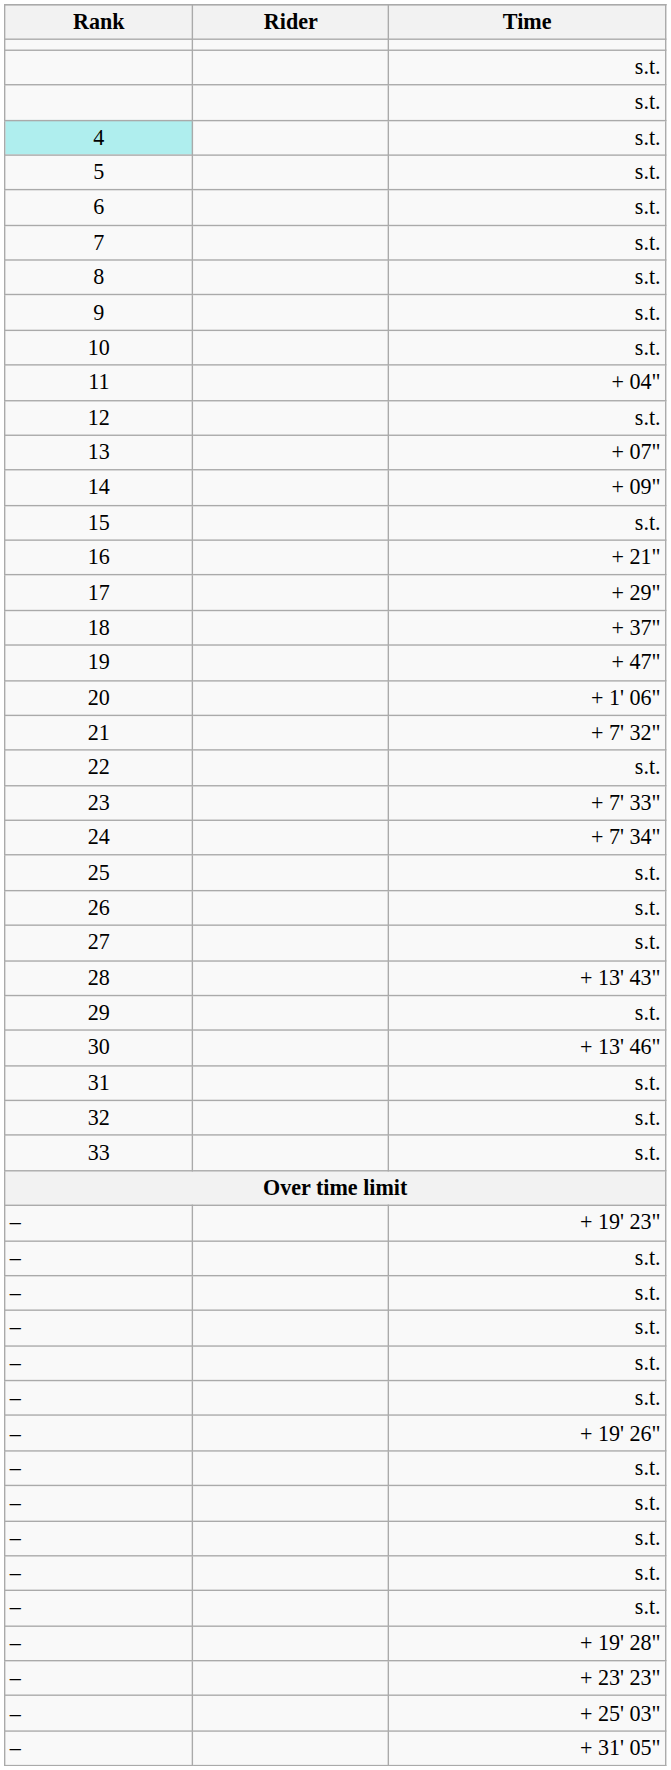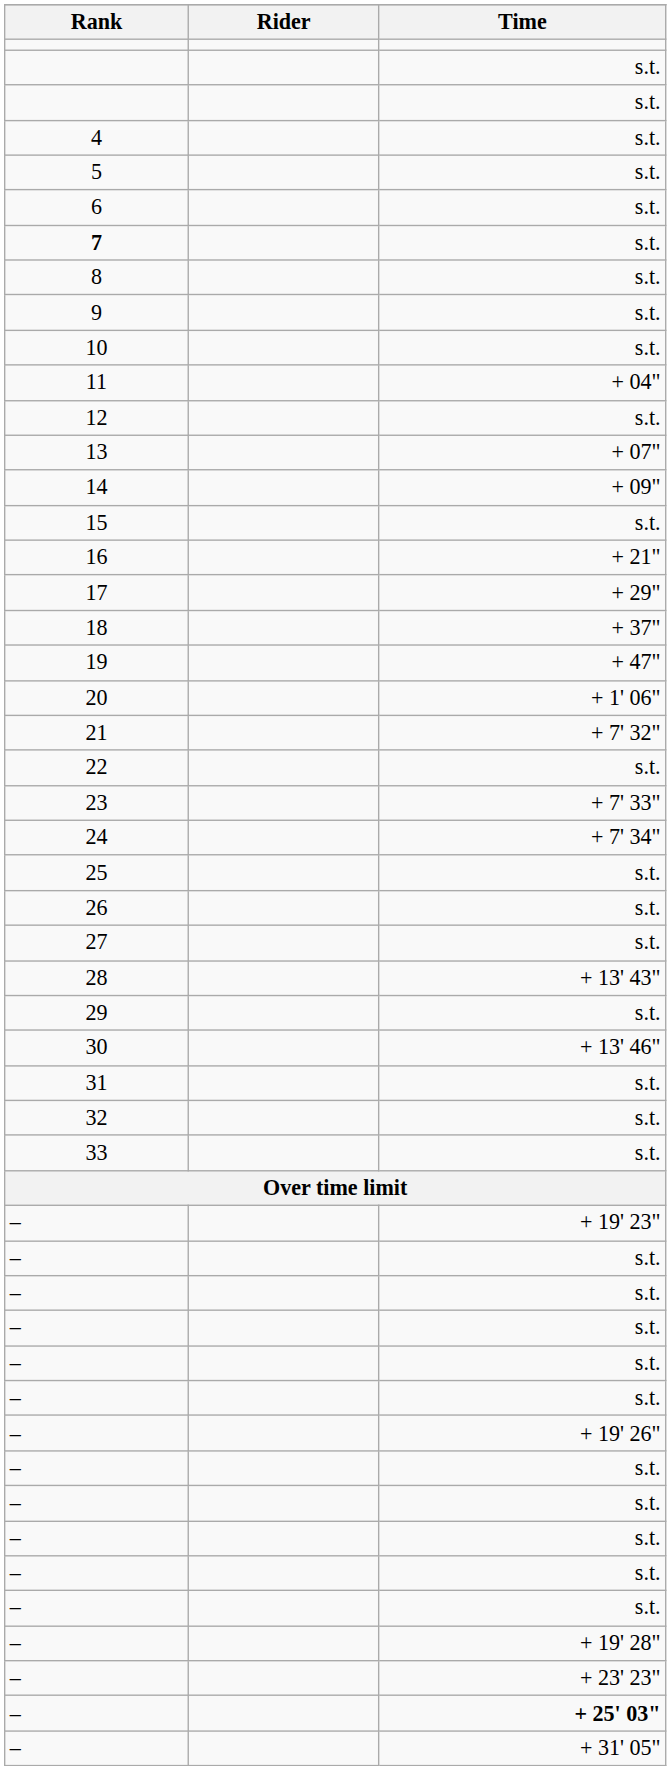(99, 137) paleturquoise background -> (96, 137) no background
(99, 242) normal -> (96, 242) bold
(620, 1713) normal -> (618, 1713) bold
